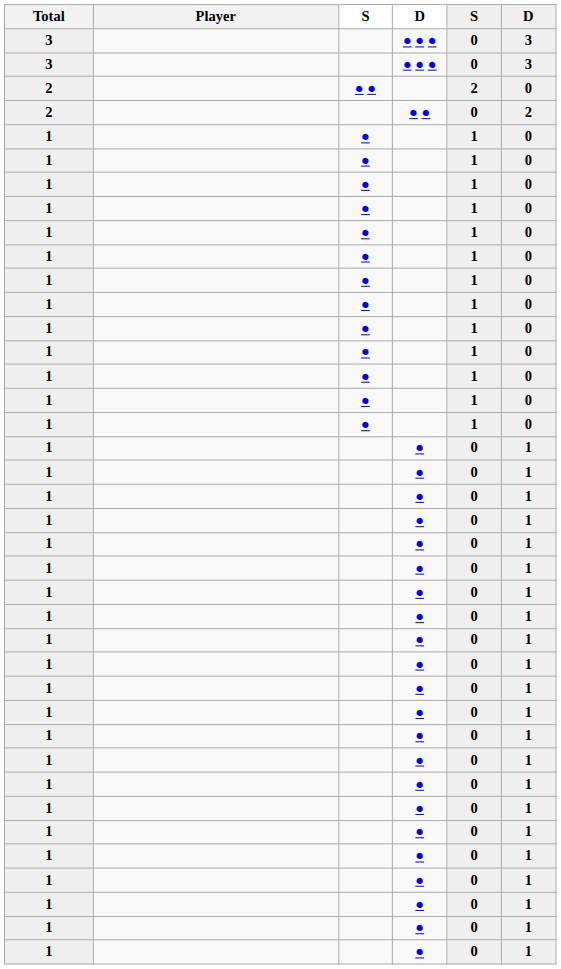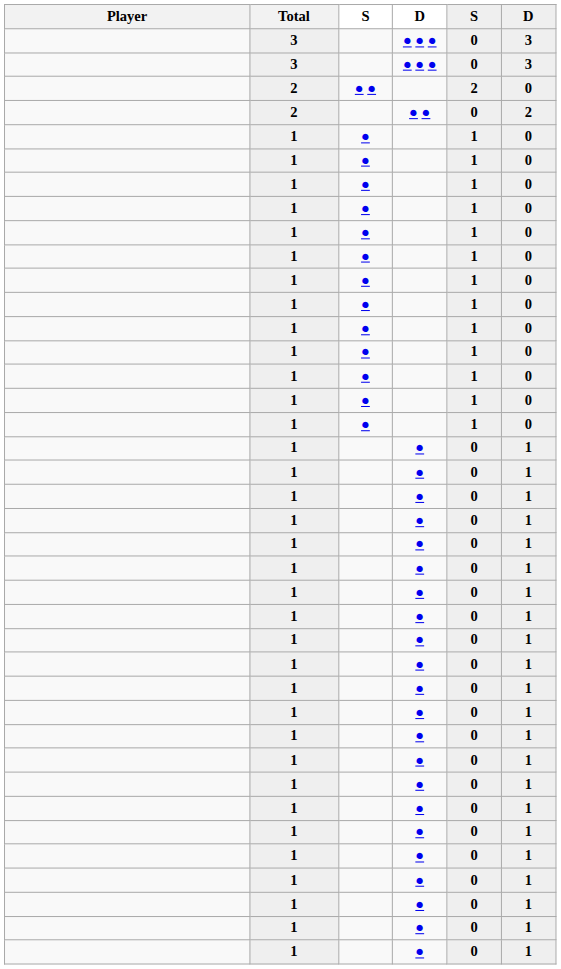columns swapped: (49, 16) <-> (216, 16)
